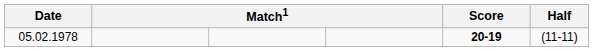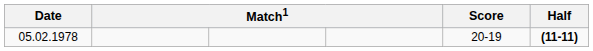(486, 37) bold -> (486, 37) normal
(559, 37) normal -> (559, 37) bold
